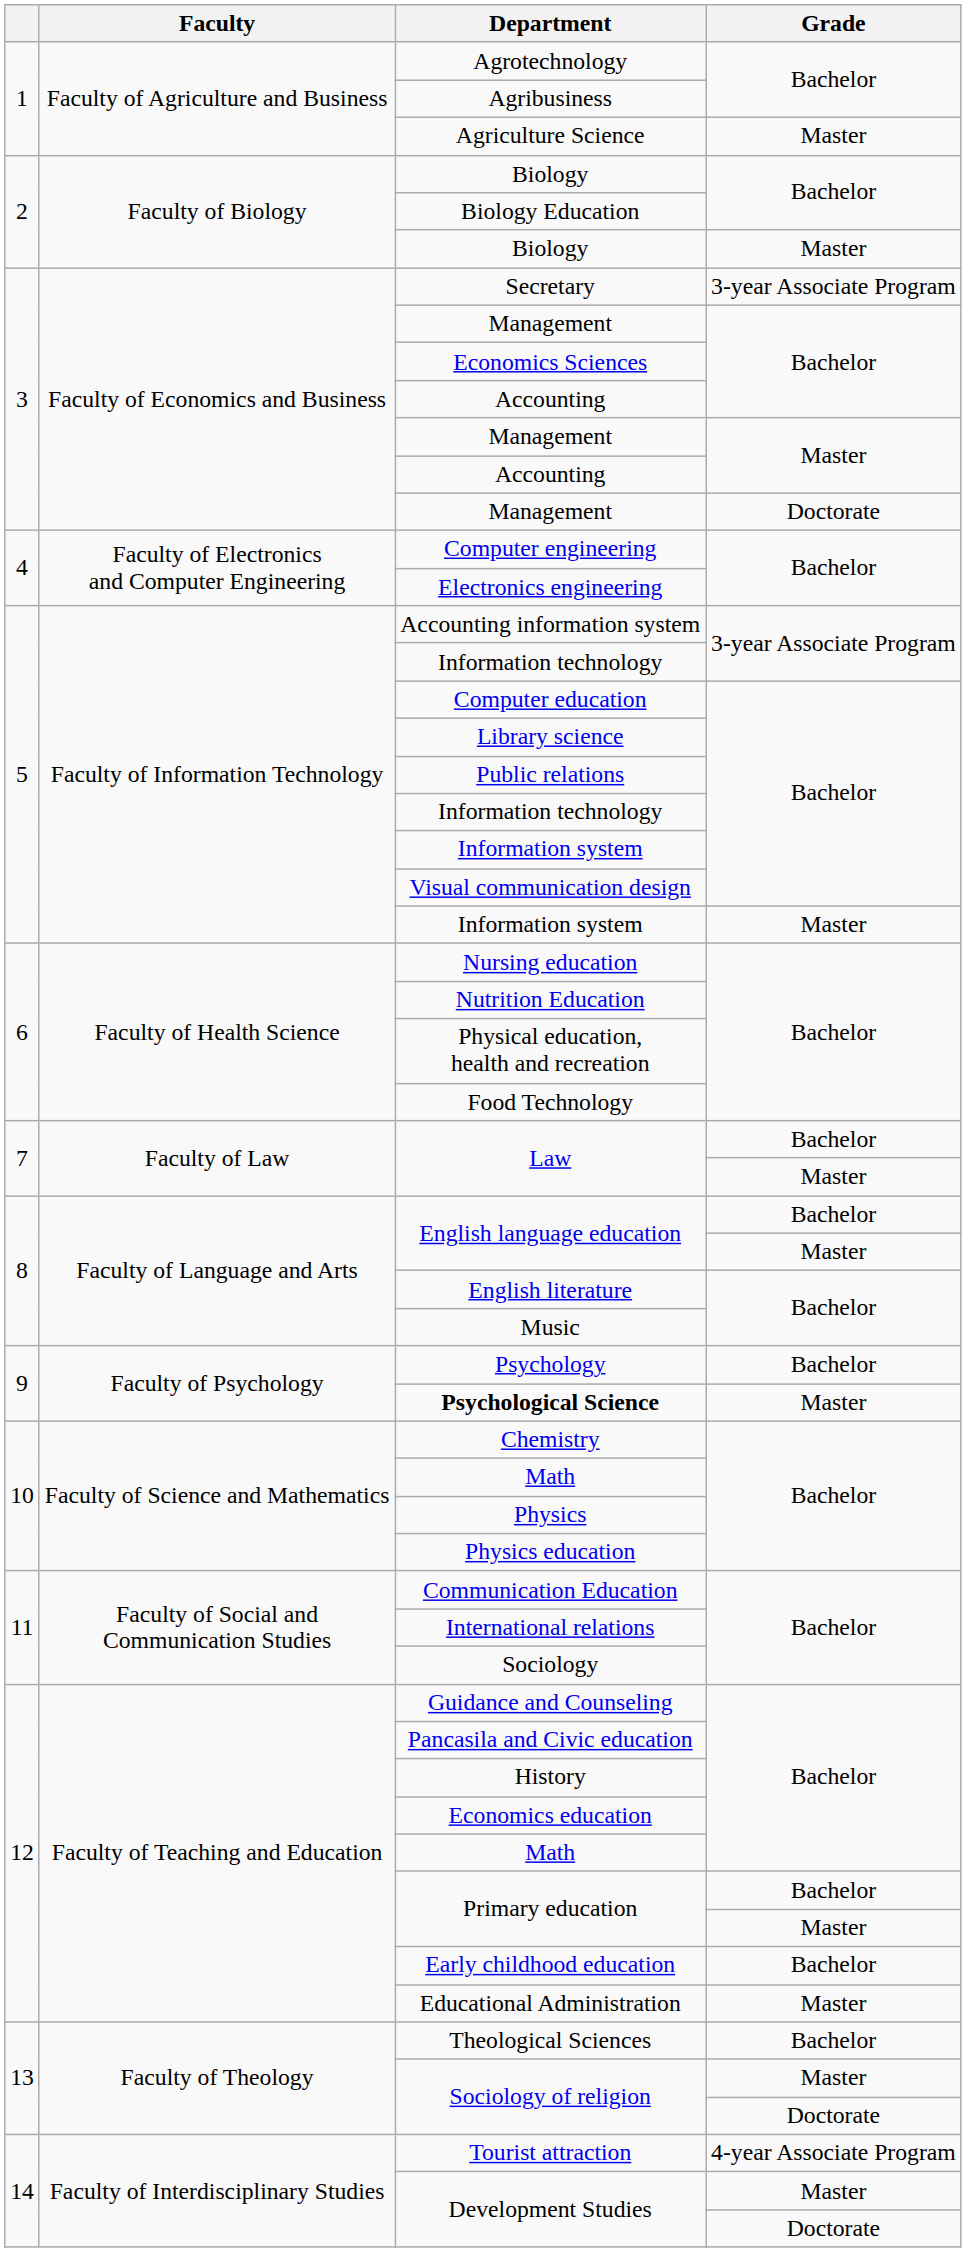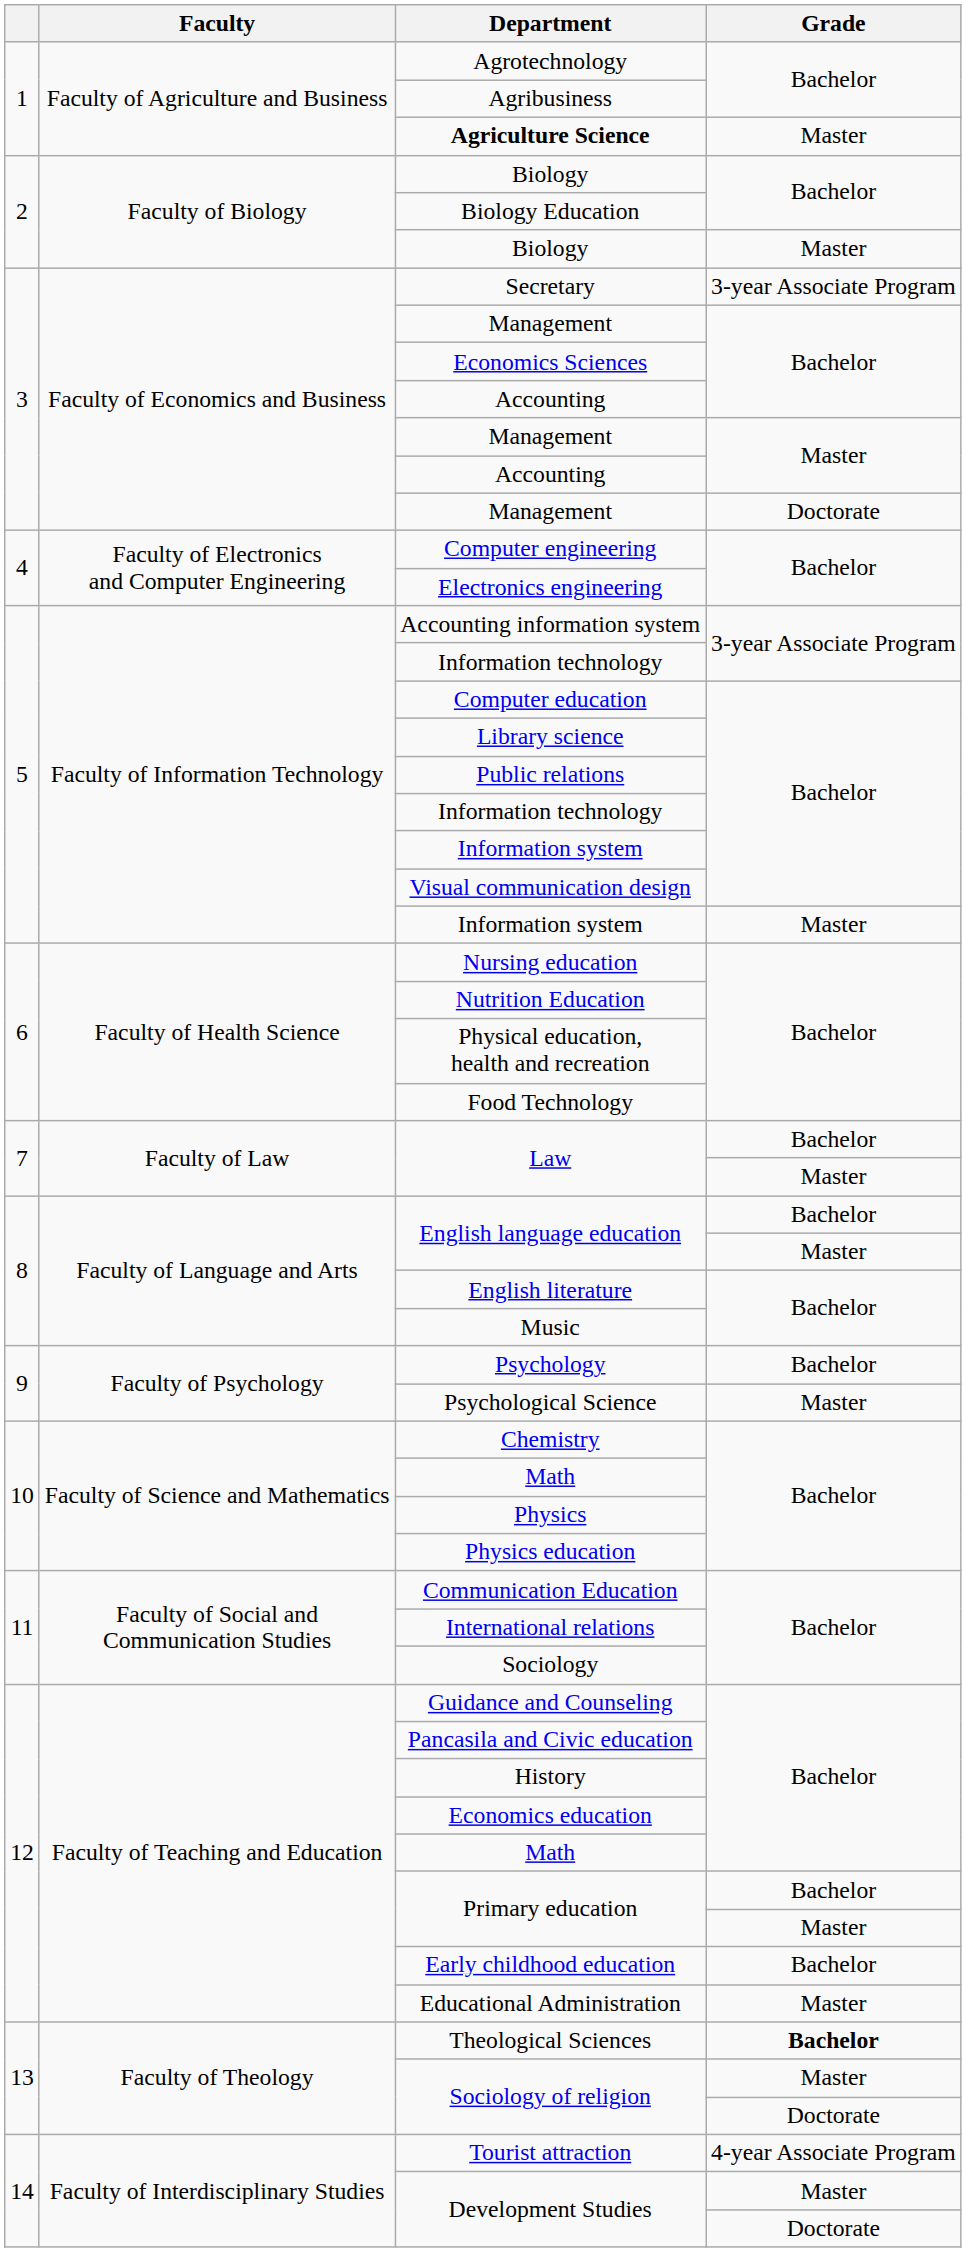(550, 135) normal -> (550, 135) bold
(550, 1401) bold -> (550, 1401) normal
(833, 2040) normal -> (833, 2040) bold
